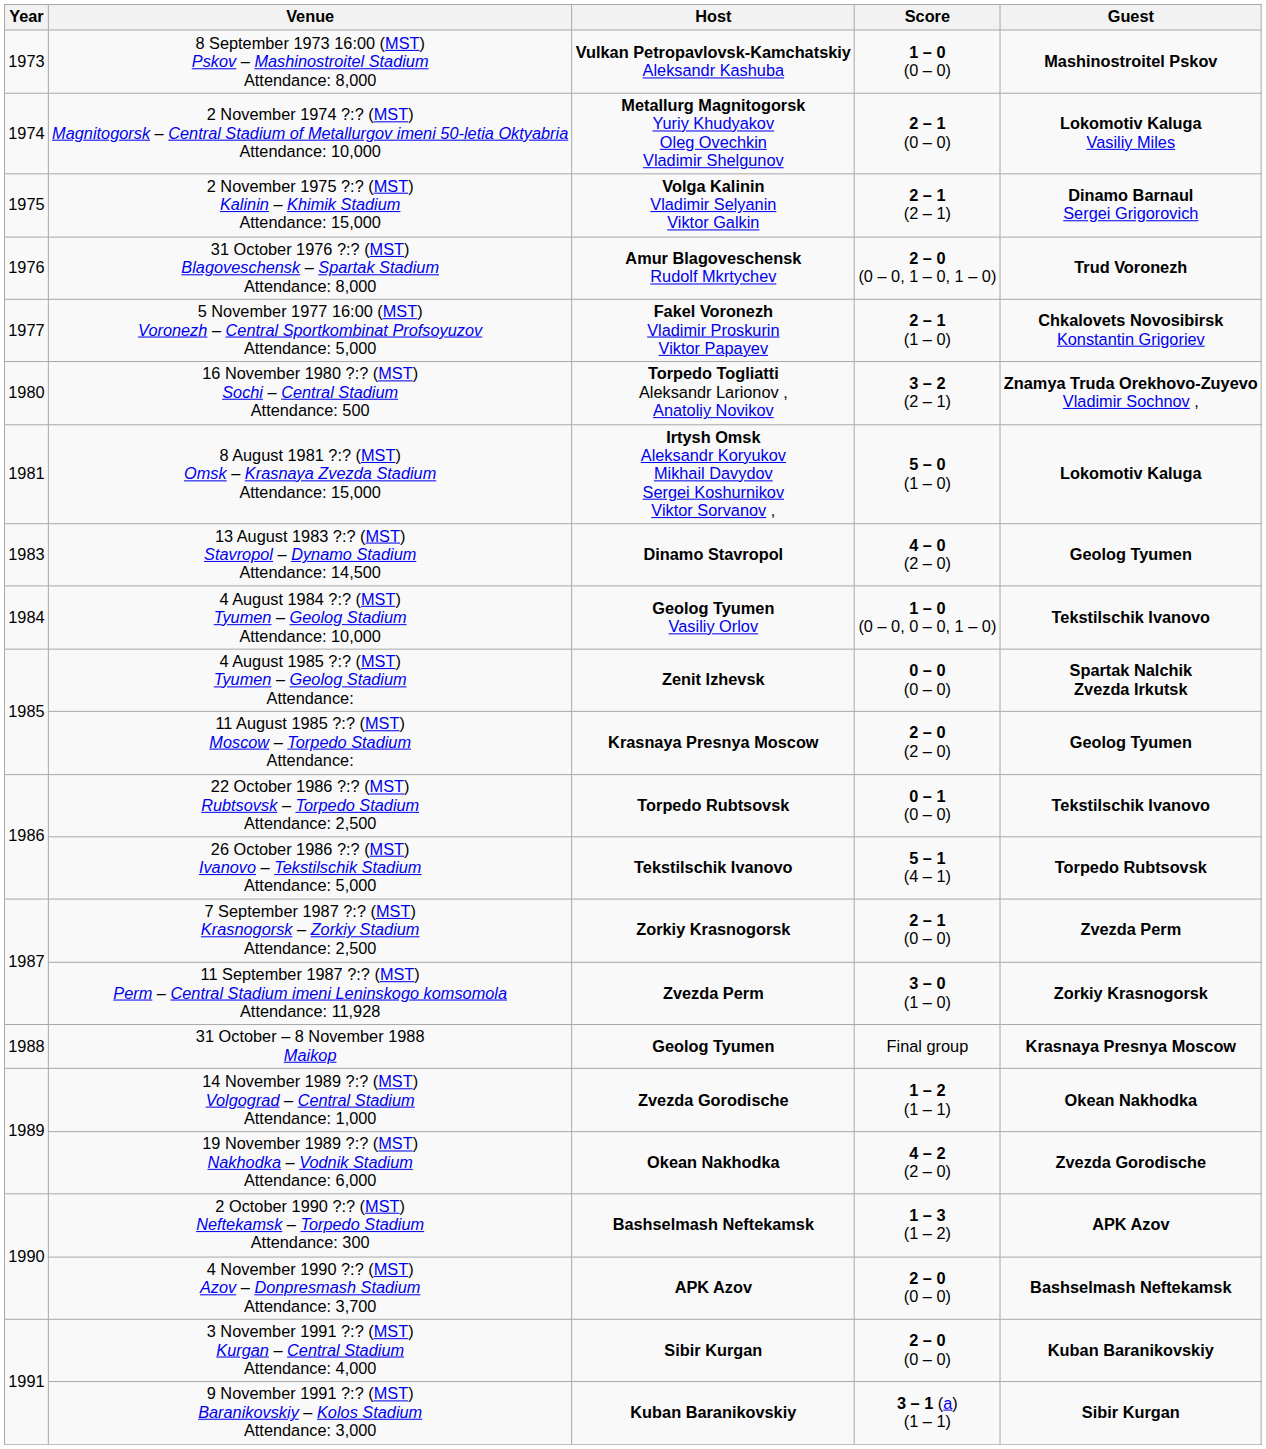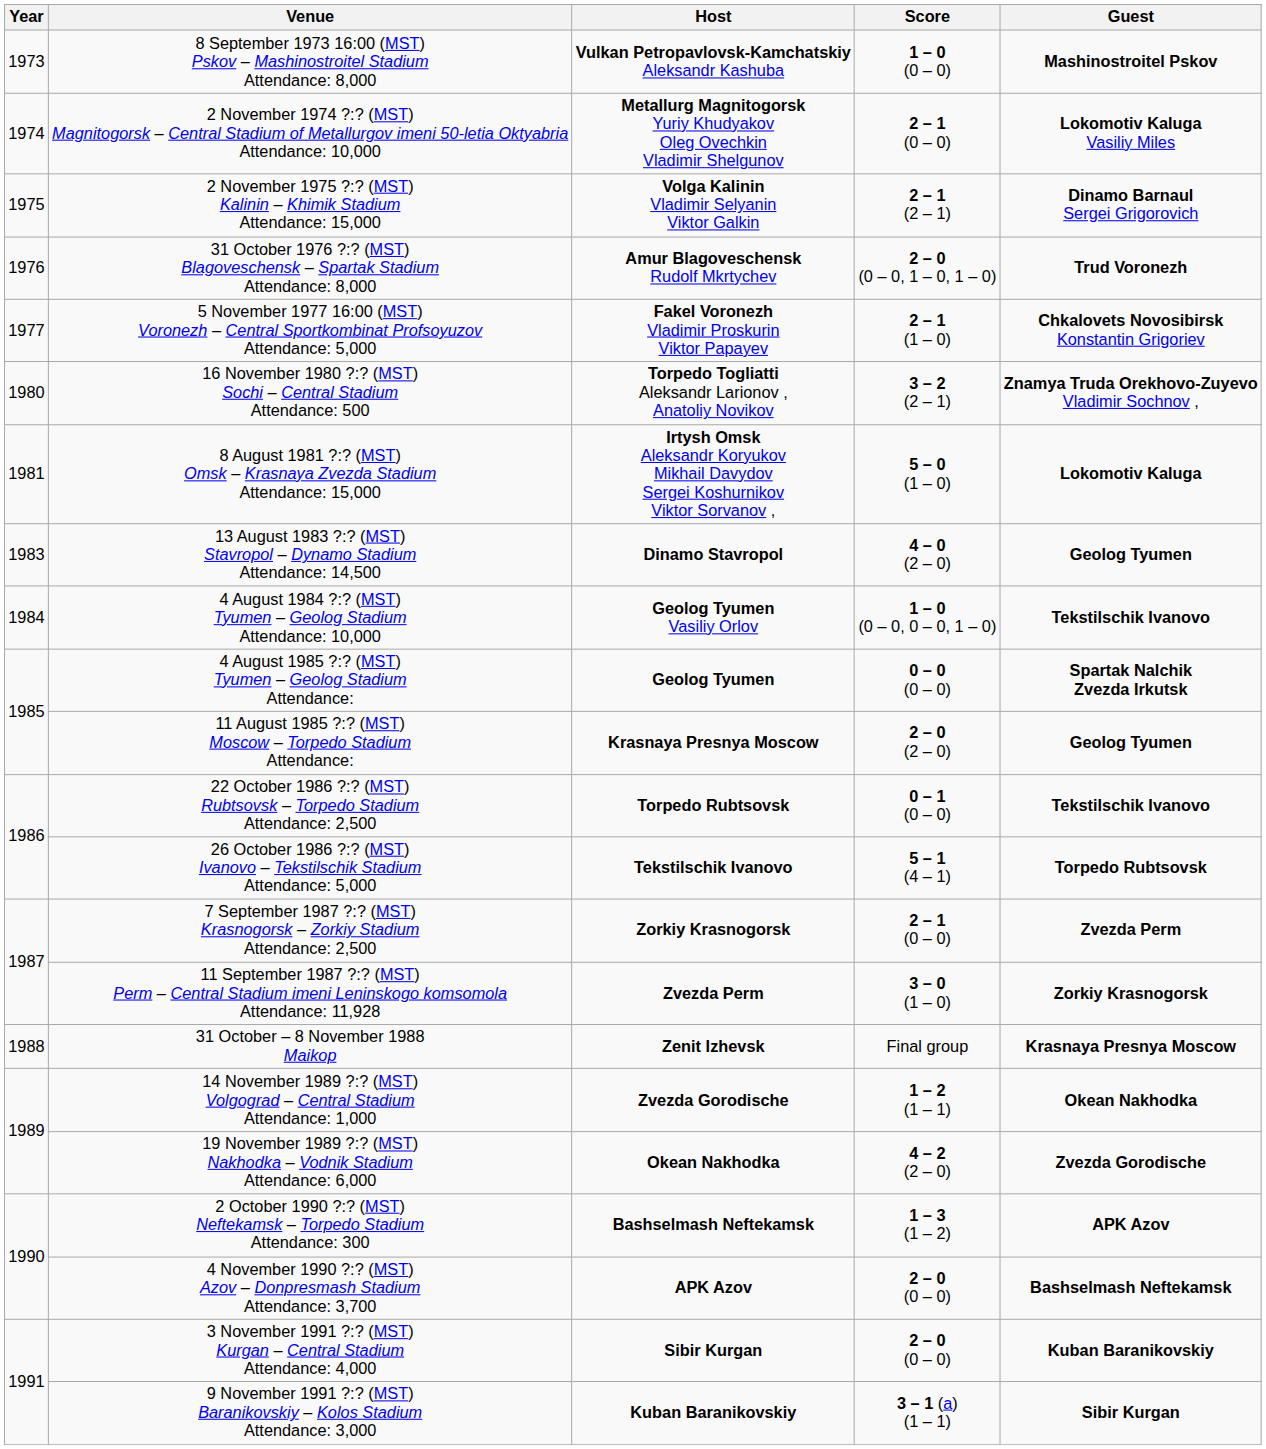(713, 680) Zenit Izhevsk -> (713, 680) Geolog Tyumen
(713, 1046) Geolog Tyumen -> (713, 1046) Zenit Izhevsk
